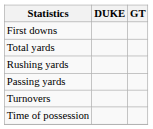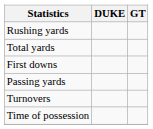rows swapped: (32, 30) <-> (38, 64)
